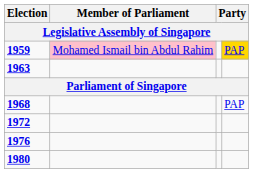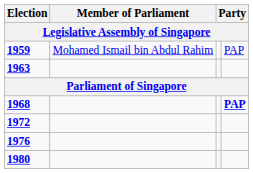(133, 50) pink background -> (133, 50) no background
(234, 50) gold background -> (234, 50) no background
(234, 104) normal -> (235, 104) bold
